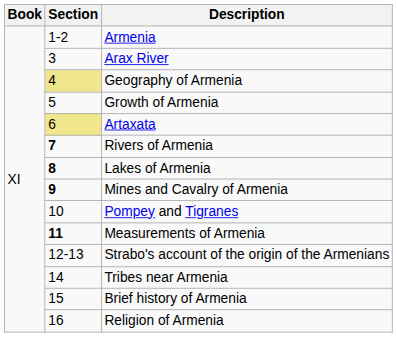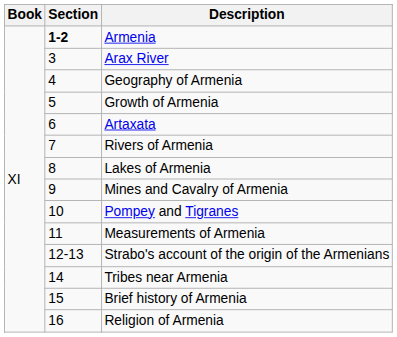(58, 37) normal -> (58, 37) bold
(52, 80) khaki background -> (52, 80) no background
(52, 124) khaki background -> (52, 124) no background
(52, 146) bold -> (52, 146) normal
(52, 168) bold -> (52, 168) normal
(52, 189) bold -> (52, 189) normal
(56, 233) bold -> (55, 233) normal
